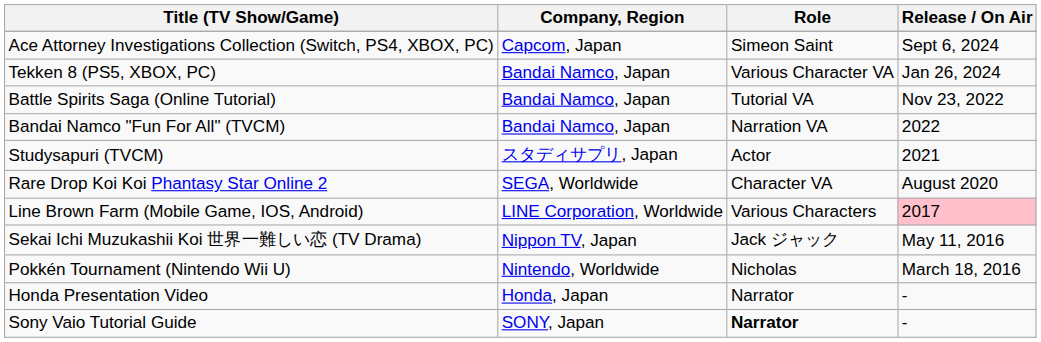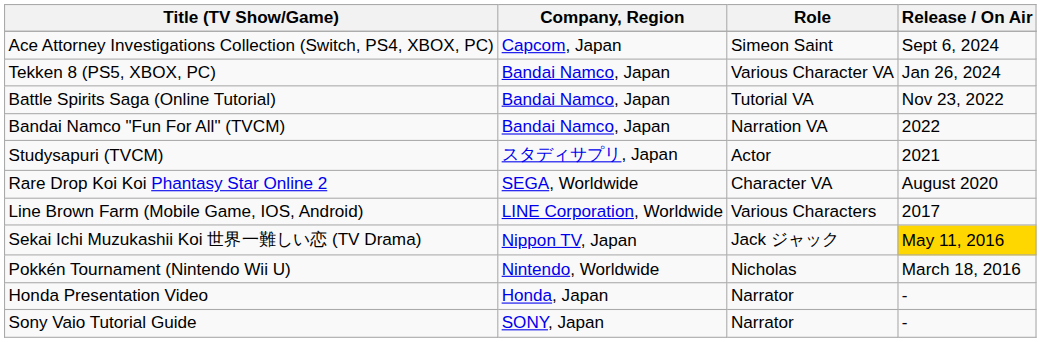(921, 211) pink background -> (921, 211) no background
(953, 240) no background -> (953, 240) gold background
(765, 323) bold -> (762, 323) normal
